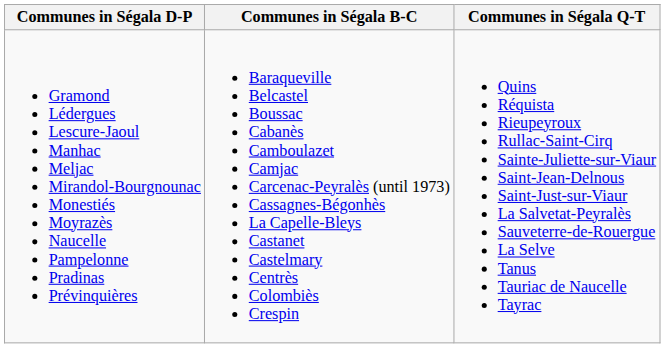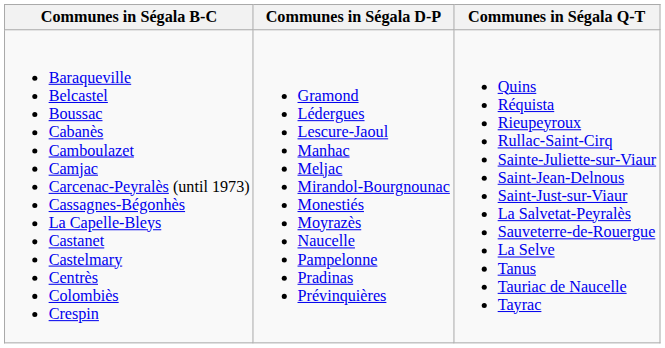columns swapped: (329, 17) <-> (105, 17)
